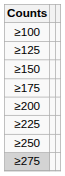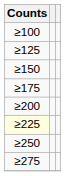(27, 124) no background -> (27, 124) lightyellow background
(27, 161) lightgrey background -> (27, 161) no background
